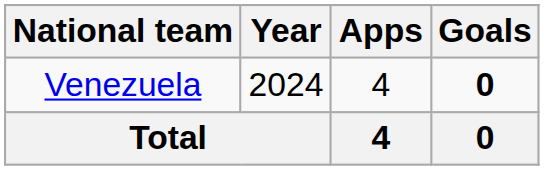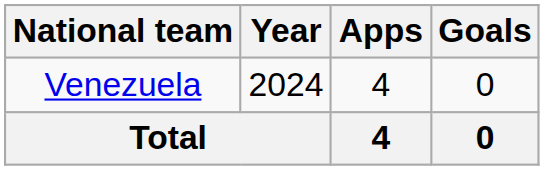(485, 84) bold -> (485, 84) normal
